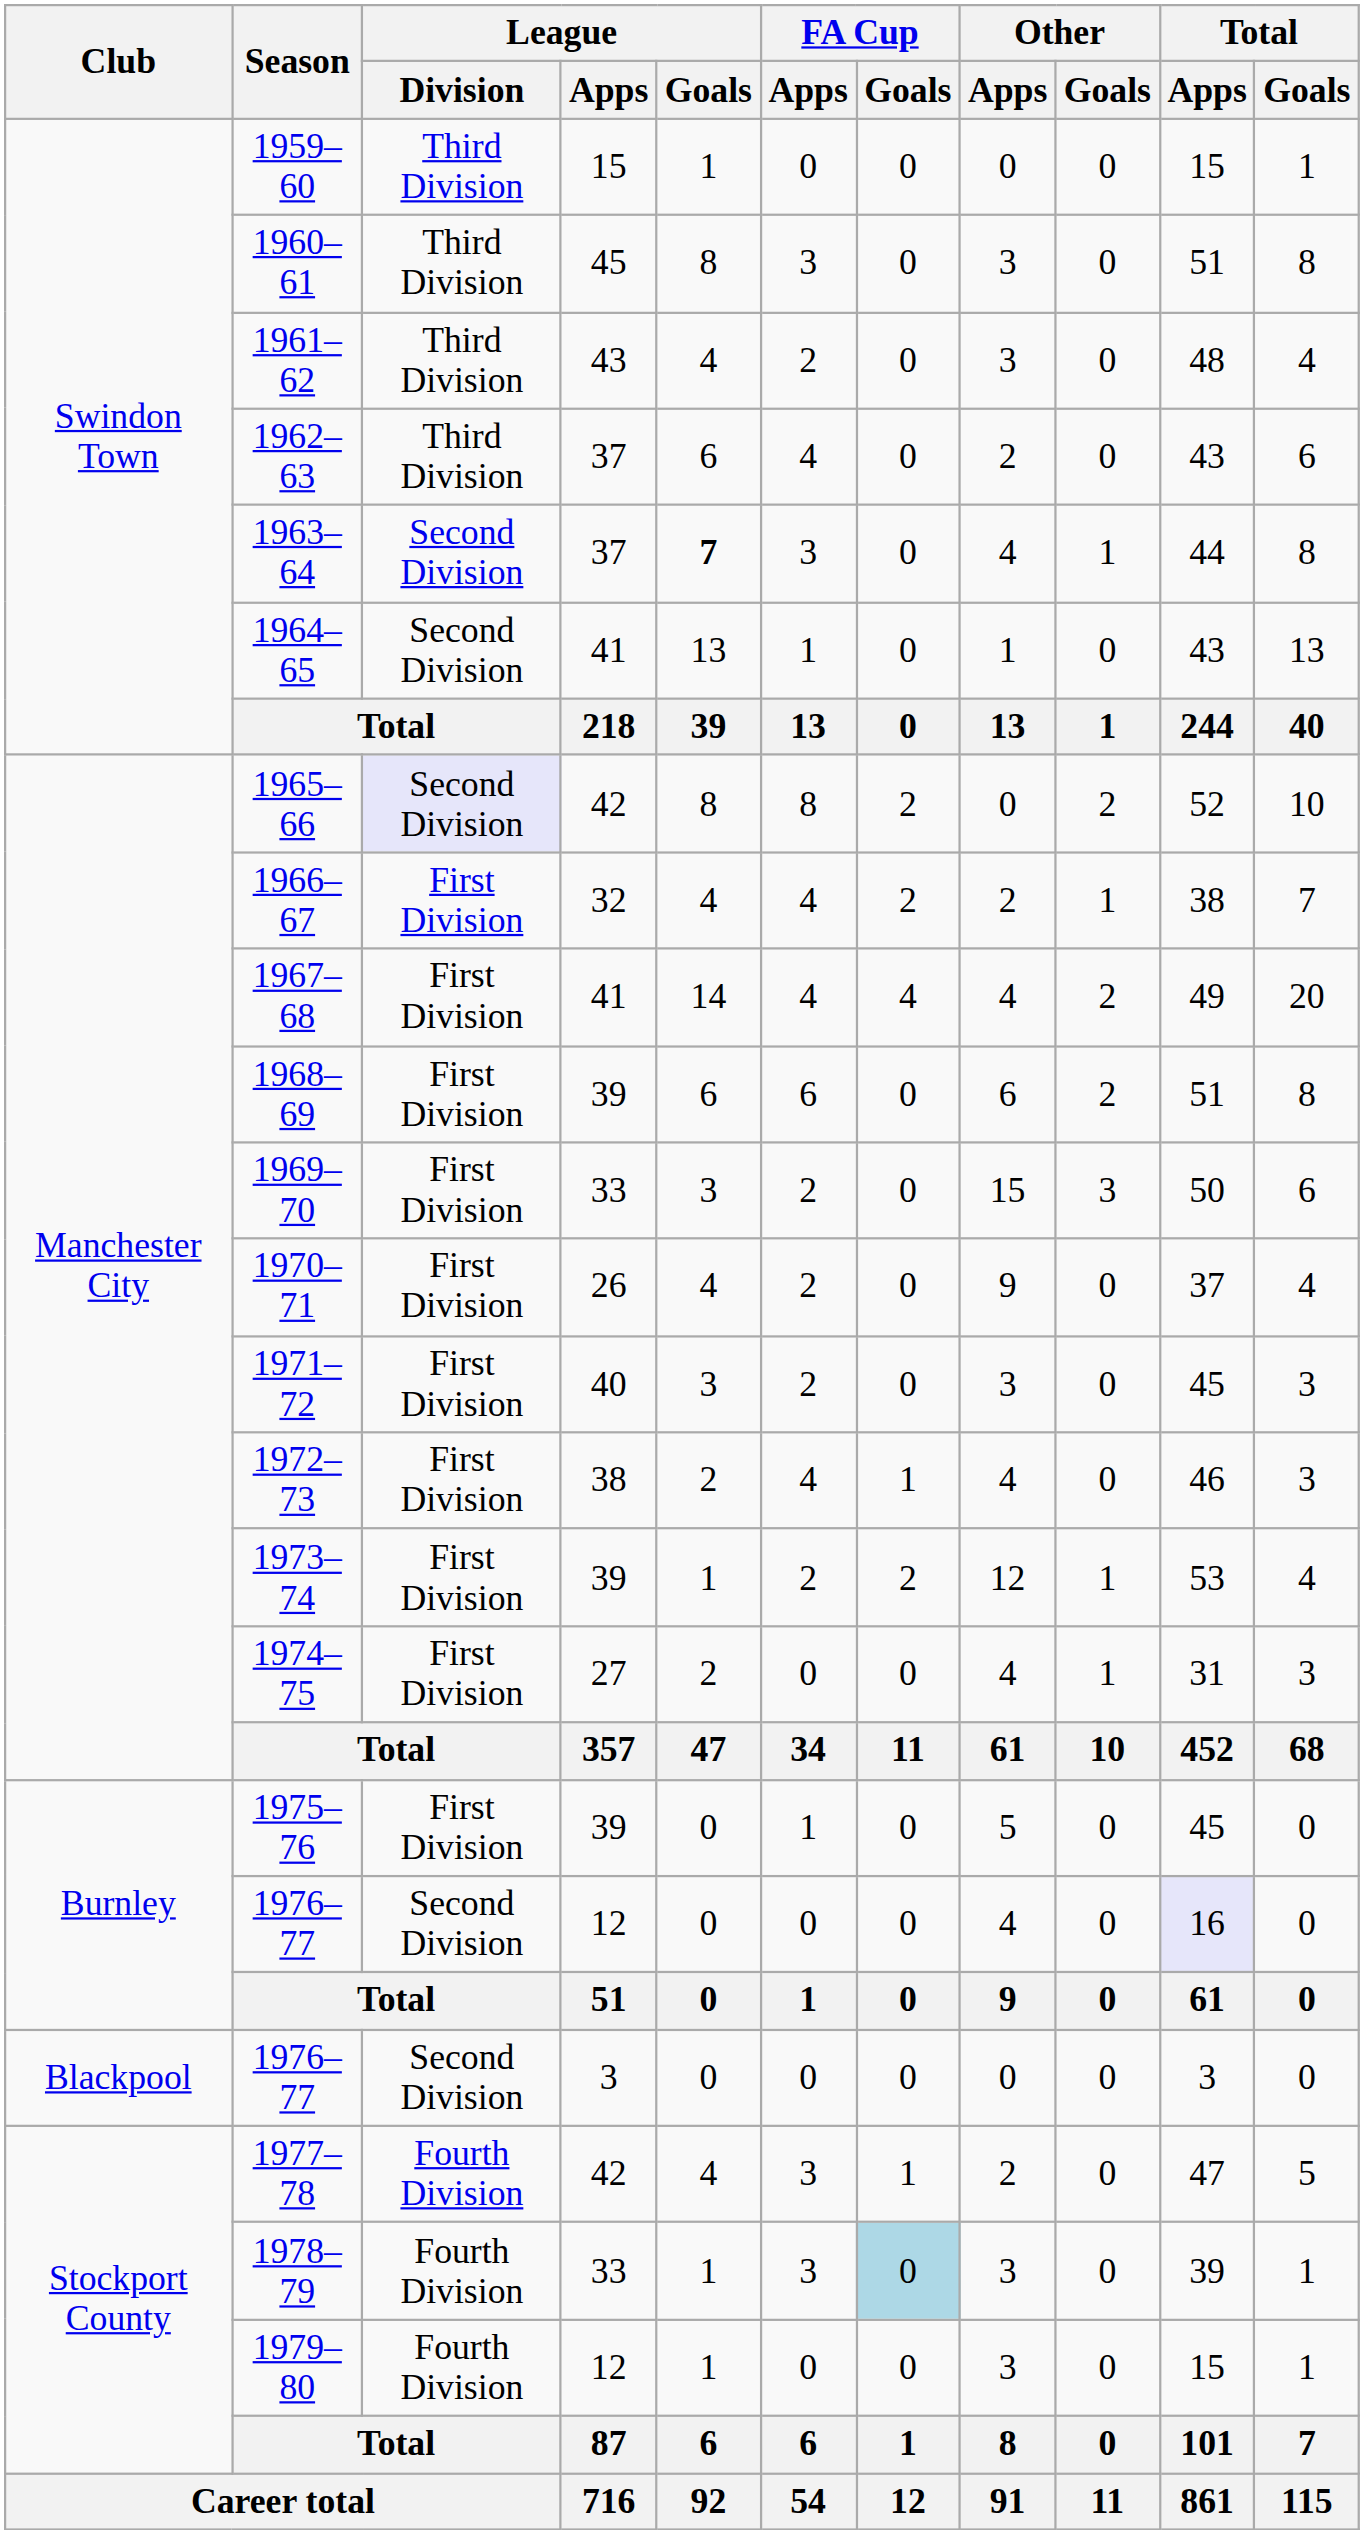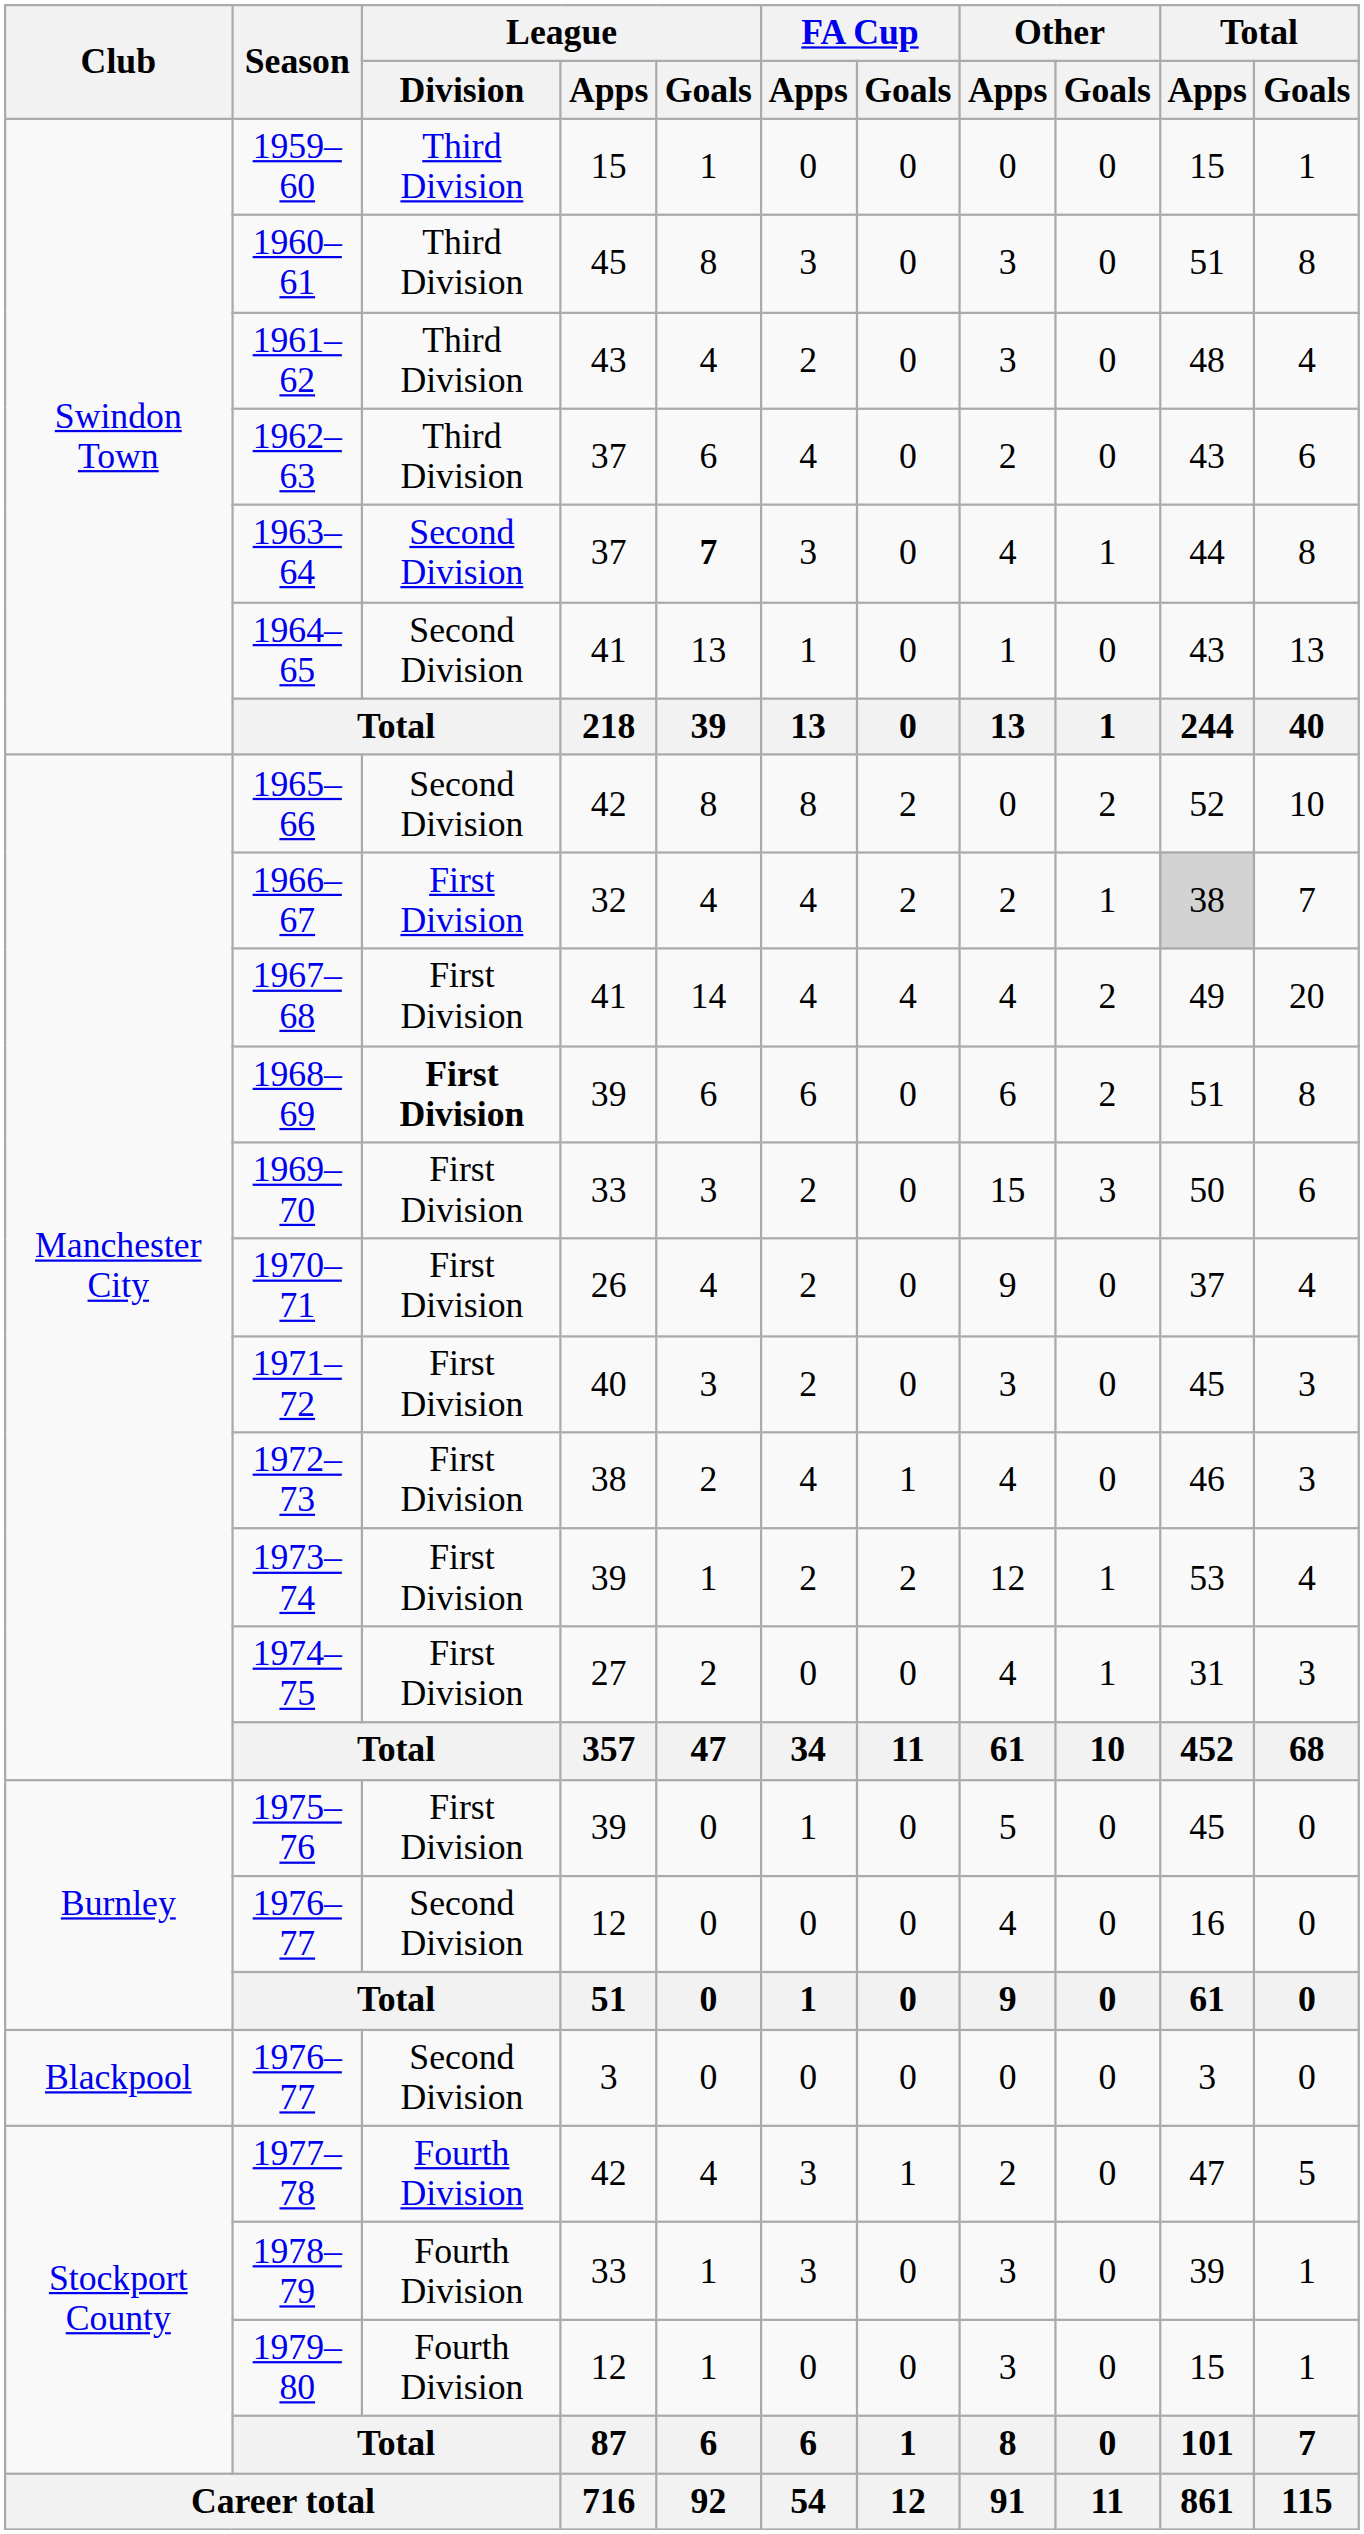(462, 802) lavender background -> (462, 802) no background
(1207, 899) no background -> (1207, 899) lightgrey background
(462, 1093) normal -> (462, 1093) bold
(1207, 1923) lavender background -> (1207, 1923) no background
(908, 2270) lightblue background -> (908, 2270) no background
